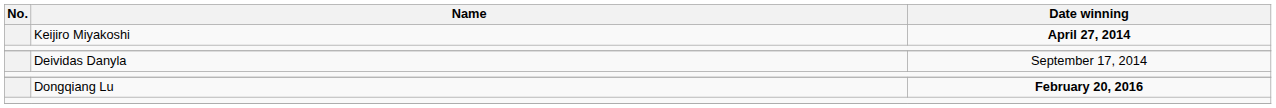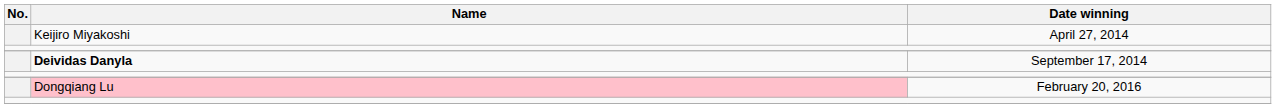(1089, 34) bold -> (1089, 34) normal
(80, 61) normal -> (83, 61) bold
(74, 87) no background -> (74, 87) pink background
(1089, 87) bold -> (1089, 87) normal
